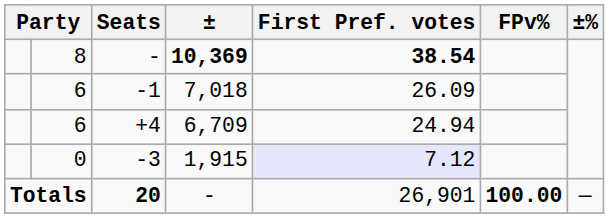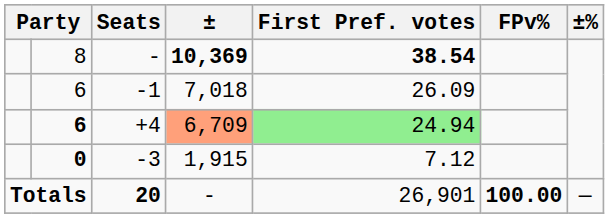(80, 126) normal -> (80, 126) bold
(216, 126) no background -> (216, 126) lightsalmon background
(443, 126) no background -> (443, 126) lightgreen background
(80, 161) normal -> (80, 161) bold
(450, 161) lavender background -> (450, 161) no background
